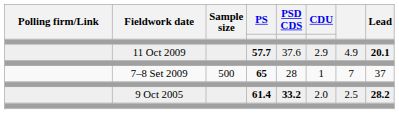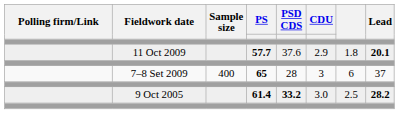(351, 52) 4.9 -> (351, 52) 1.8
(226, 74) 500 -> (226, 74) 400
(321, 74) 1 -> (321, 74) 3
(351, 74) 7 -> (351, 74) 6
(321, 95) 2.0 -> (321, 95) 3.0
